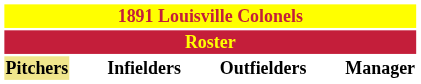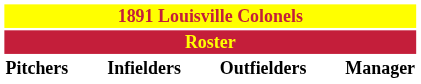(37, 67) khaki background -> (37, 67) no background
